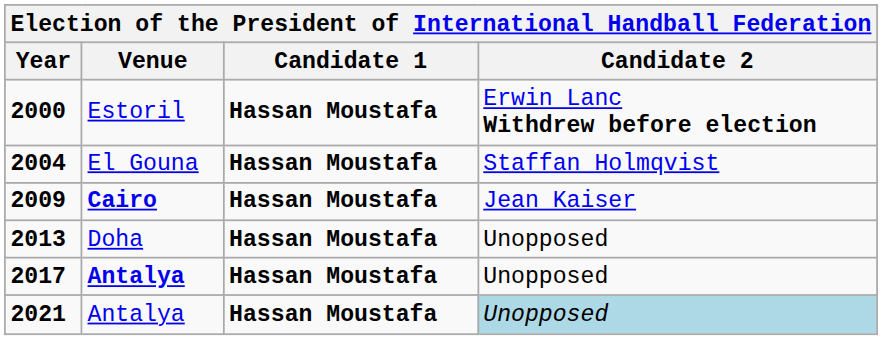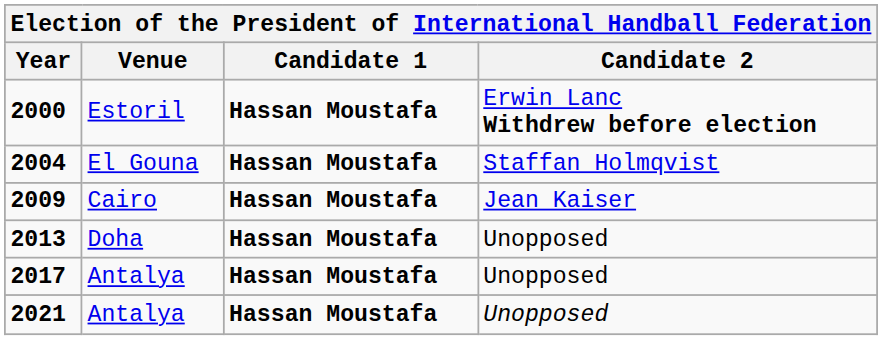(122, 201) bold -> (122, 201) normal
(136, 277) bold -> (136, 277) normal
(546, 314) lightblue background -> (546, 314) no background
